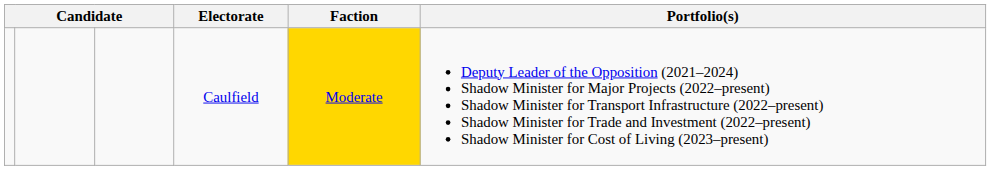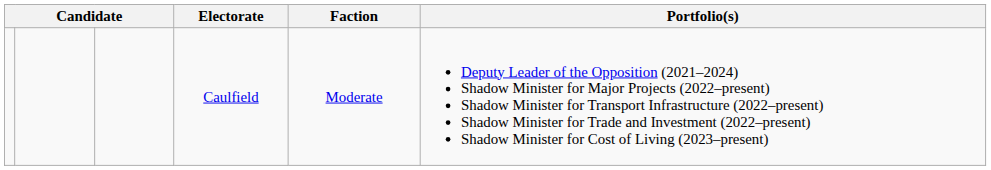(354, 96) gold background -> (354, 96) no background
